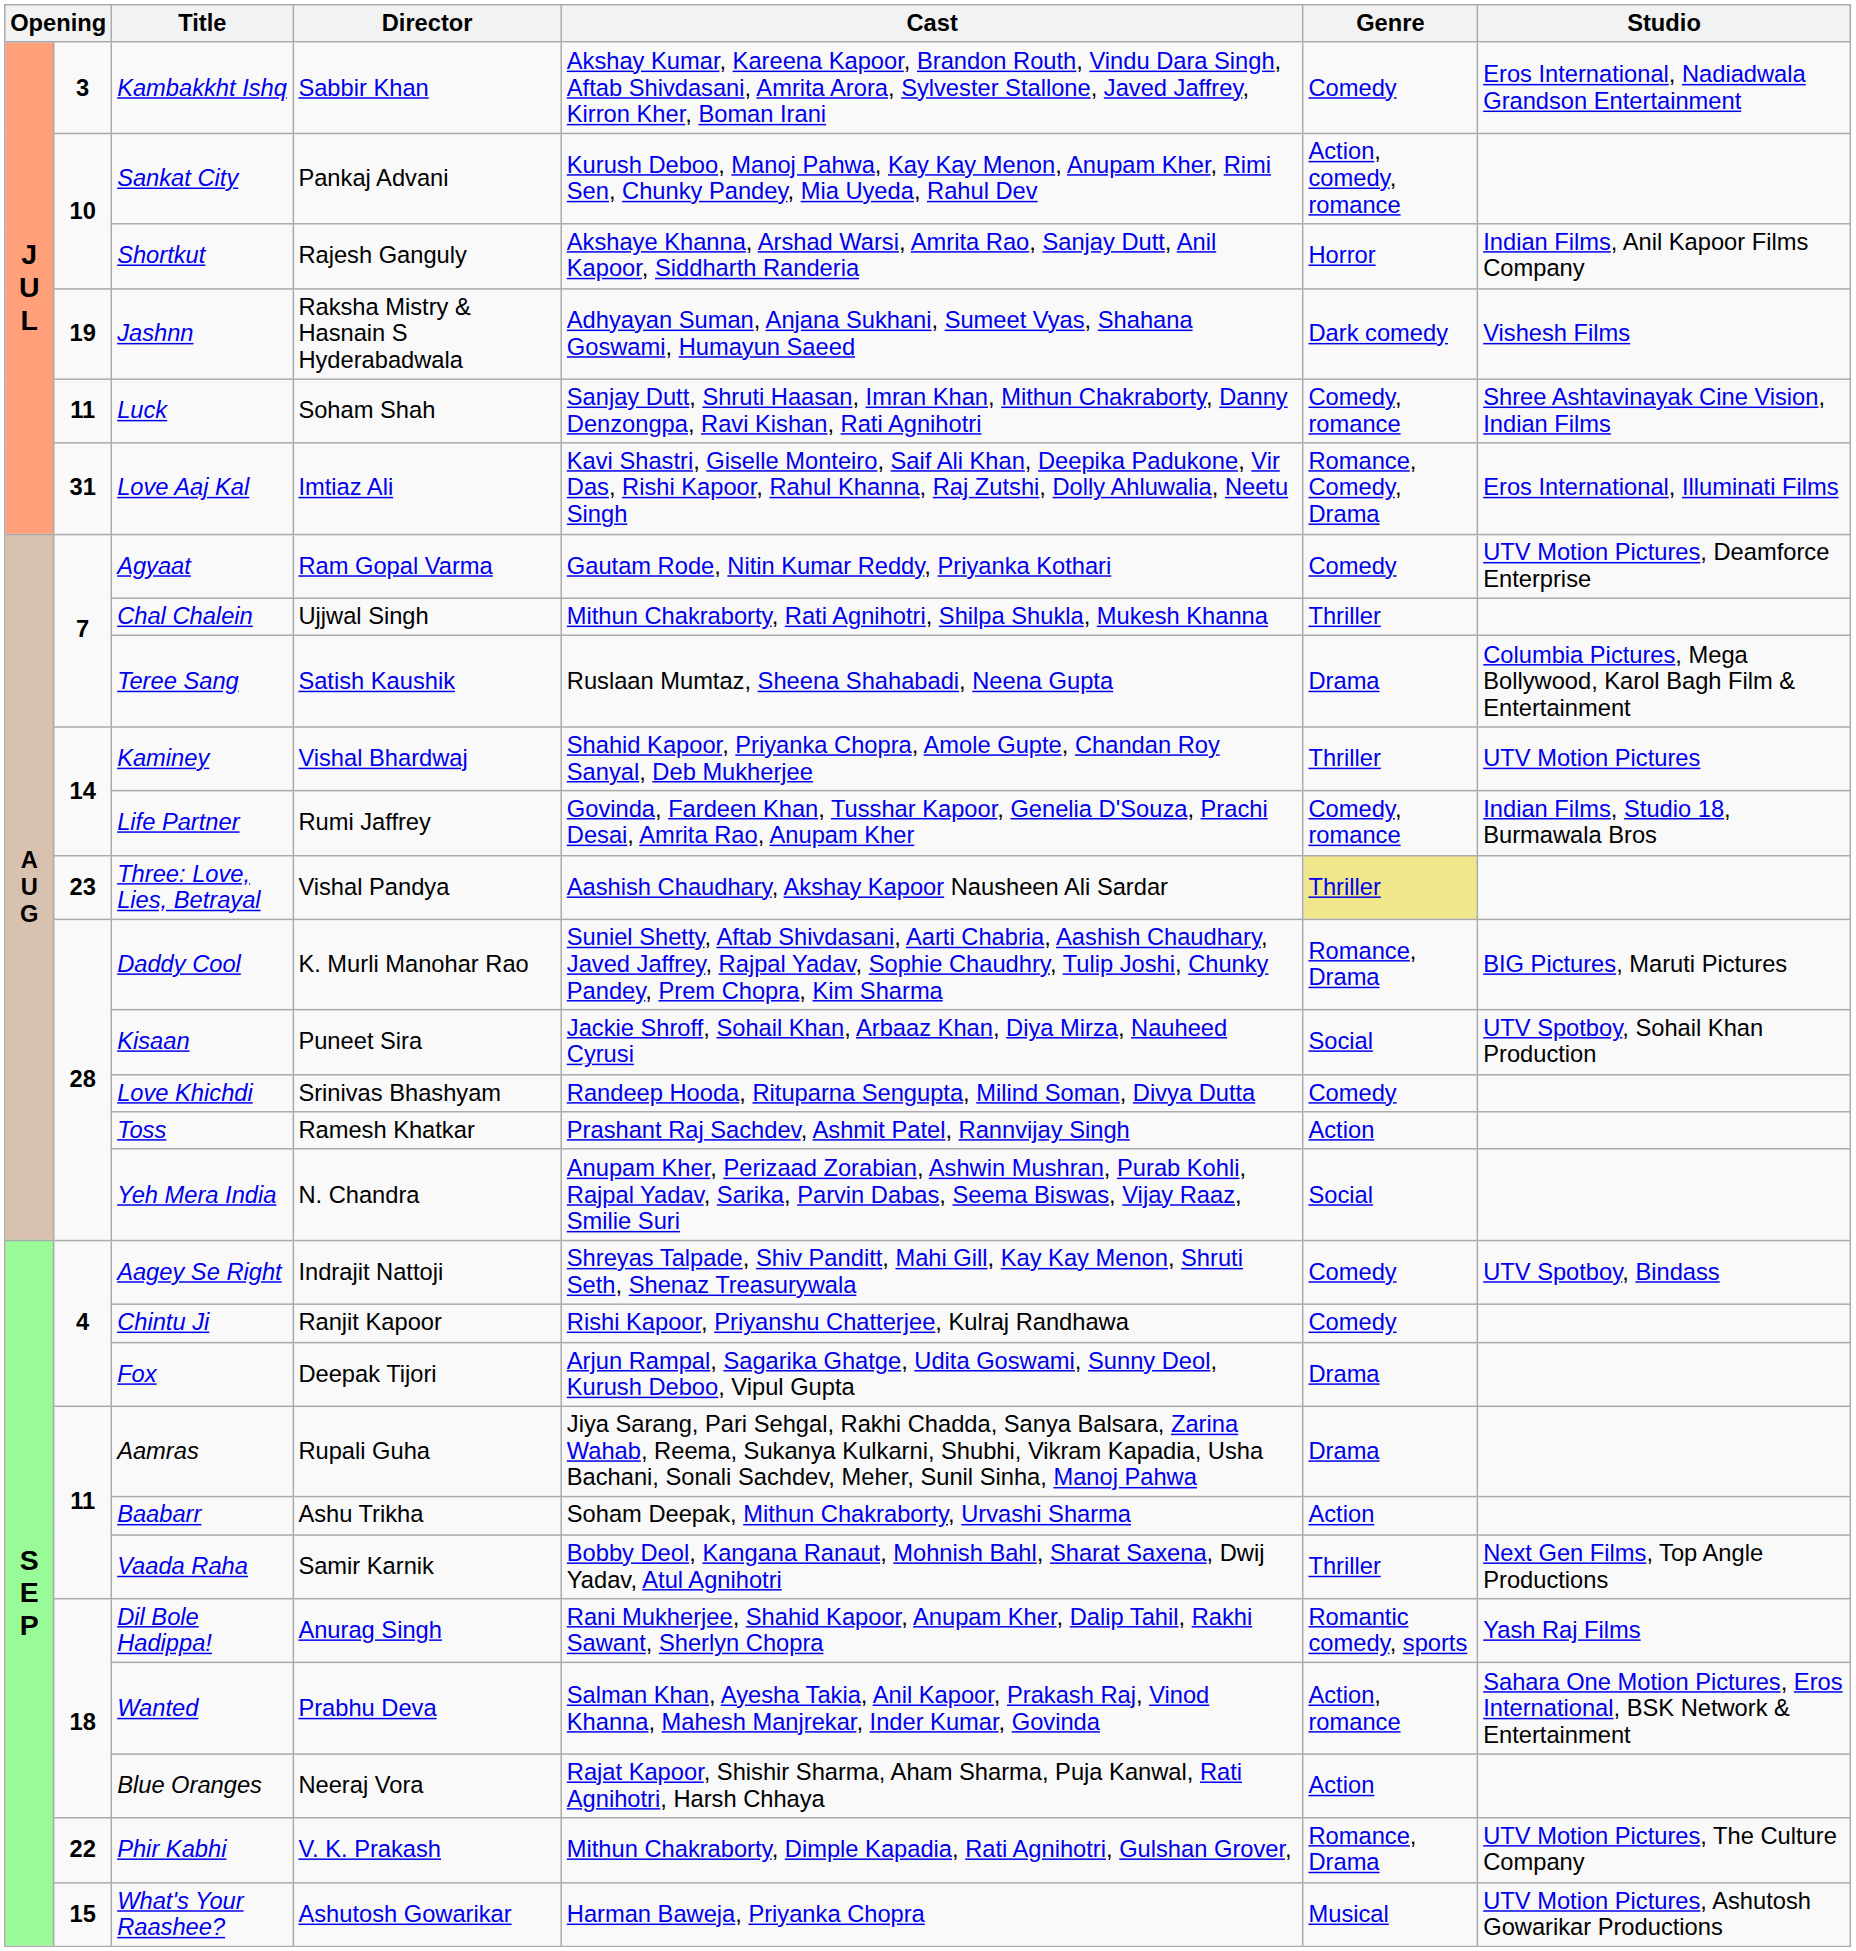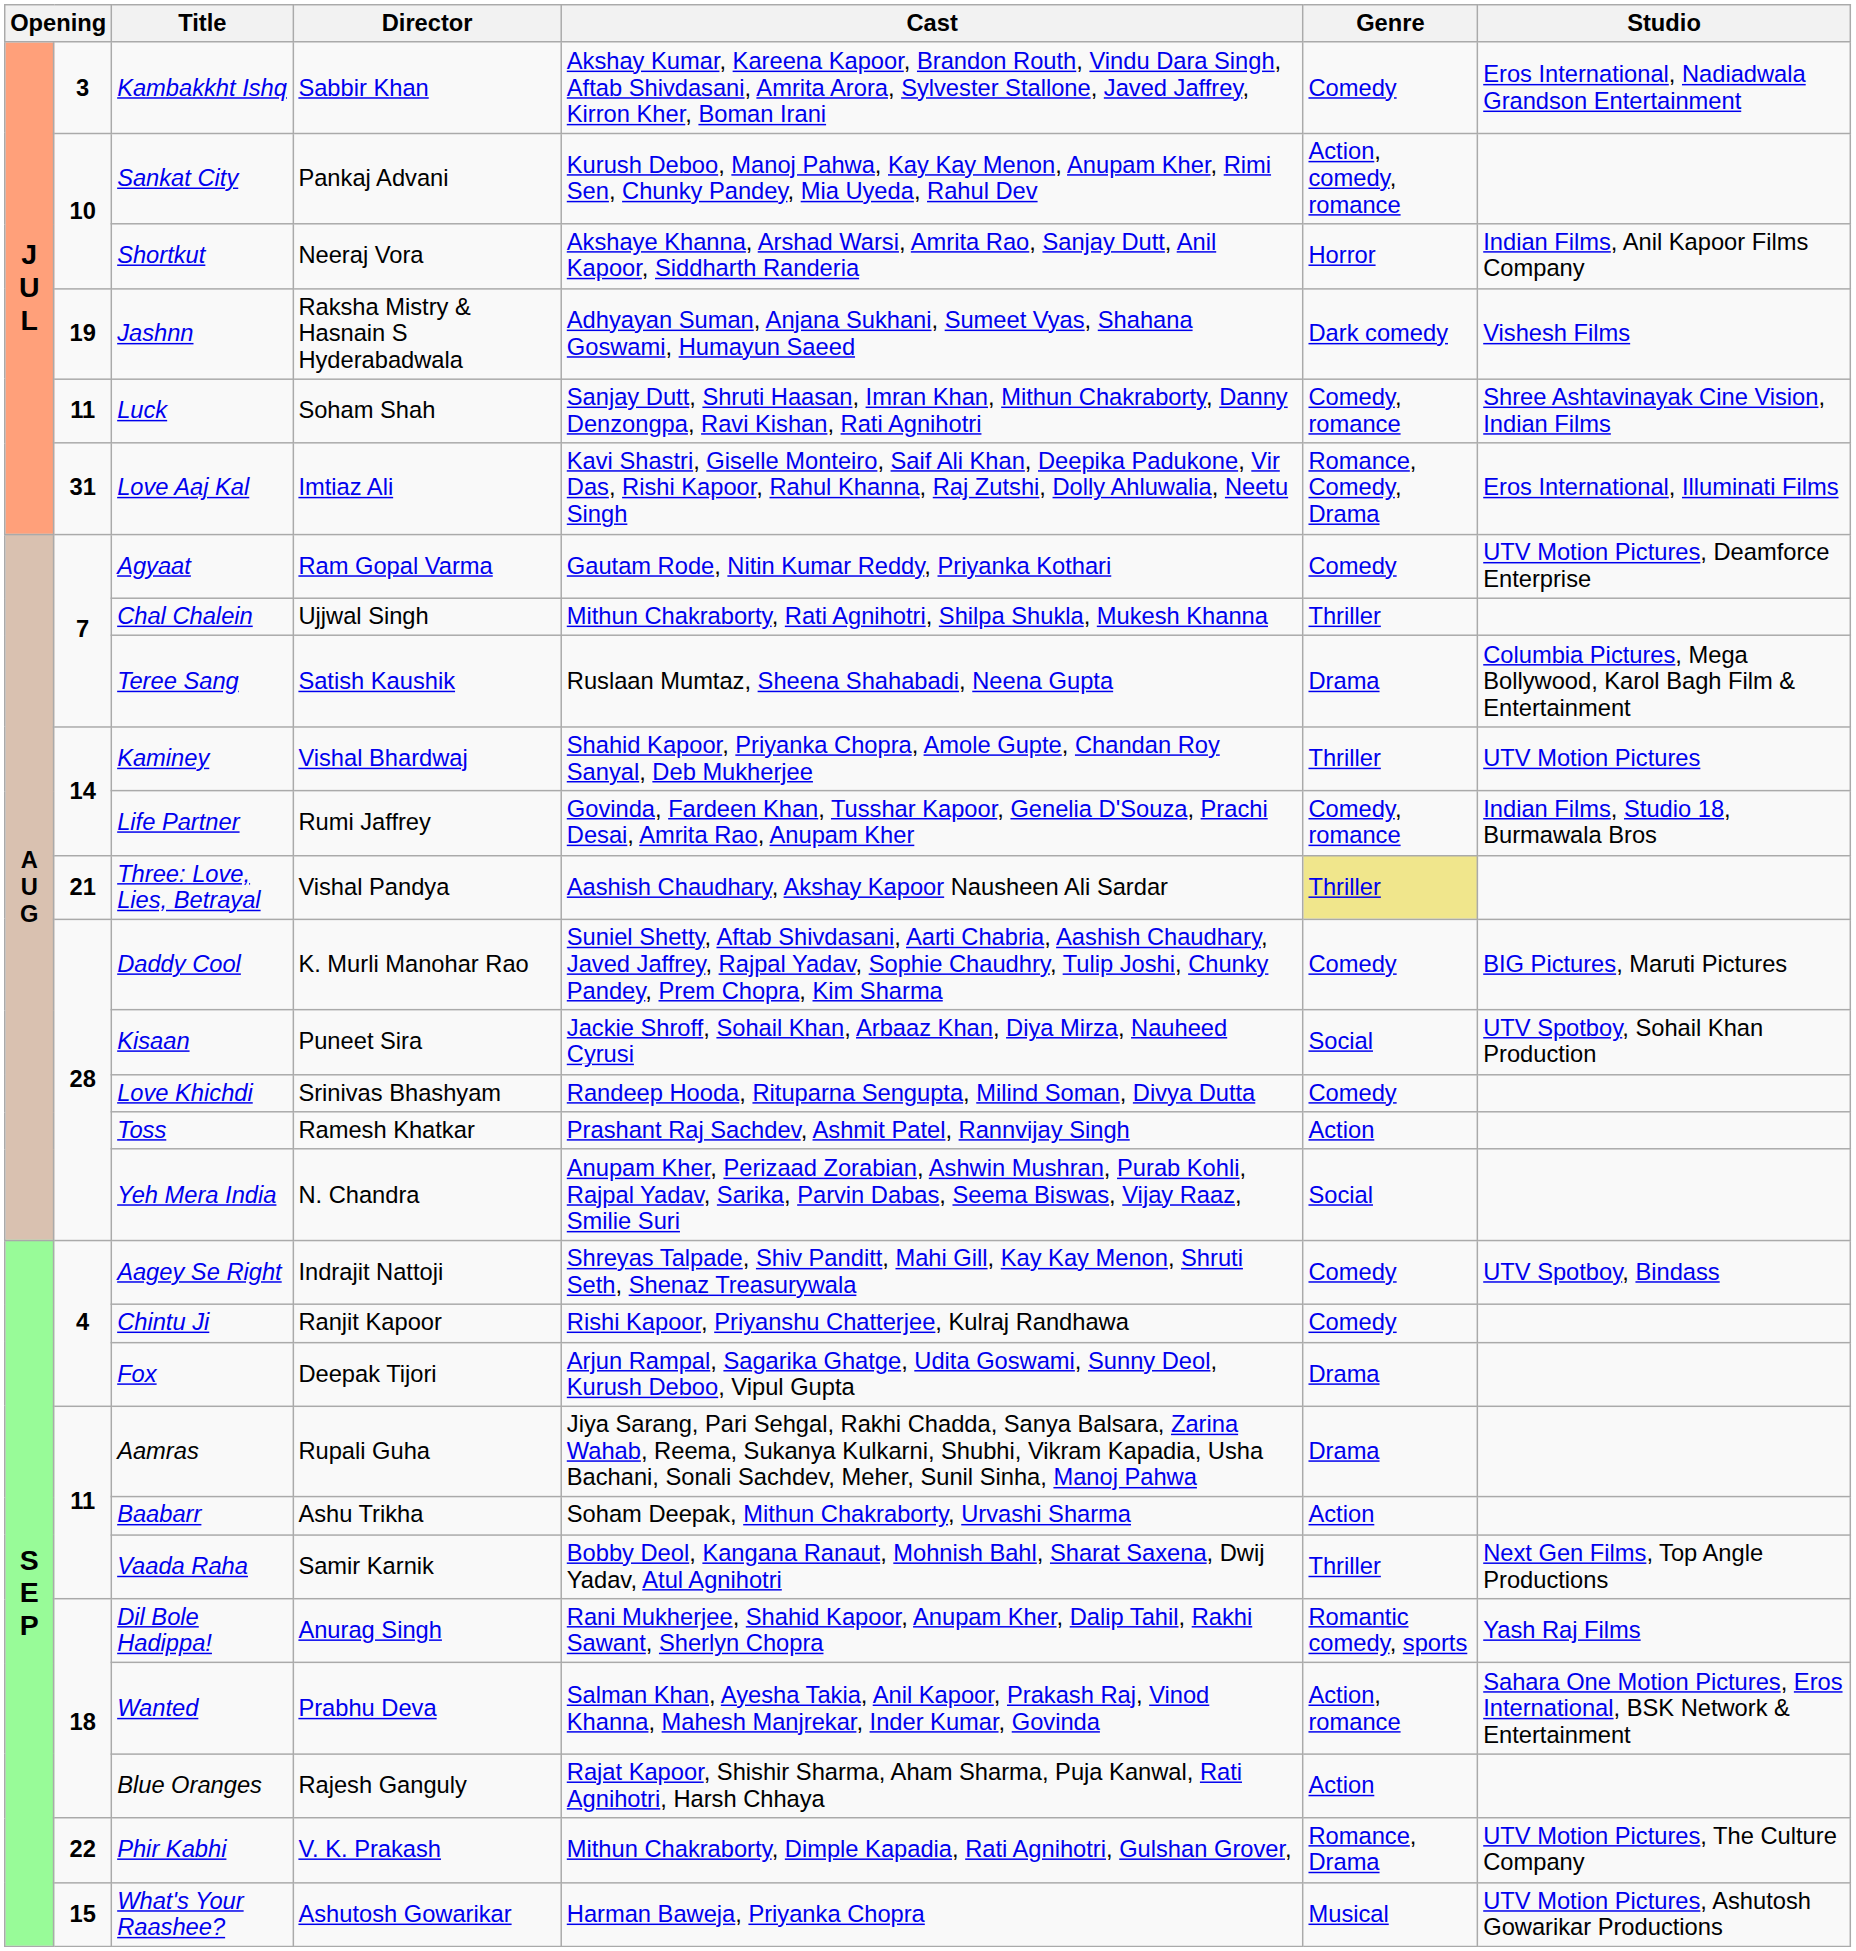(383, 255) Rajesh Ganguly -> (361, 255) Neeraj Vora
(83, 886) 23 -> (83, 886) 21
(1362, 964) Romance, Drama -> (1353, 964) Comedy
(361, 1785) Neeraj Vora -> (383, 1785) Rajesh Ganguly
